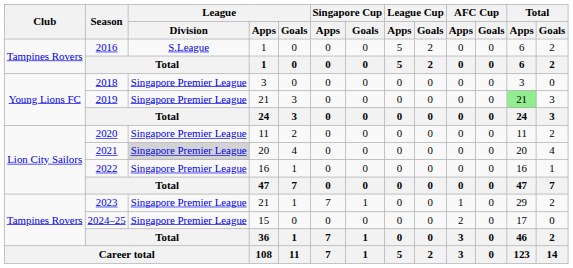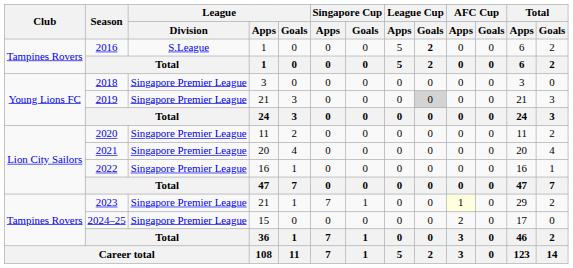(430, 47) normal -> (430, 47) bold
(430, 99) no background -> (430, 99) lightgrey background
(522, 99) lightgreen background -> (522, 99) no background
(189, 151) lightgrey background -> (189, 151) no background
(461, 202) no background -> (461, 202) lightyellow background
